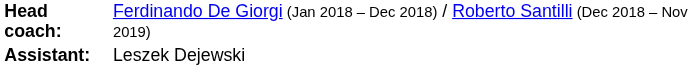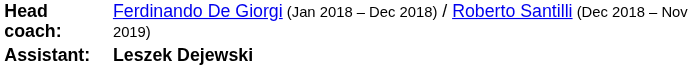(179, 55) normal -> (183, 55) bold
